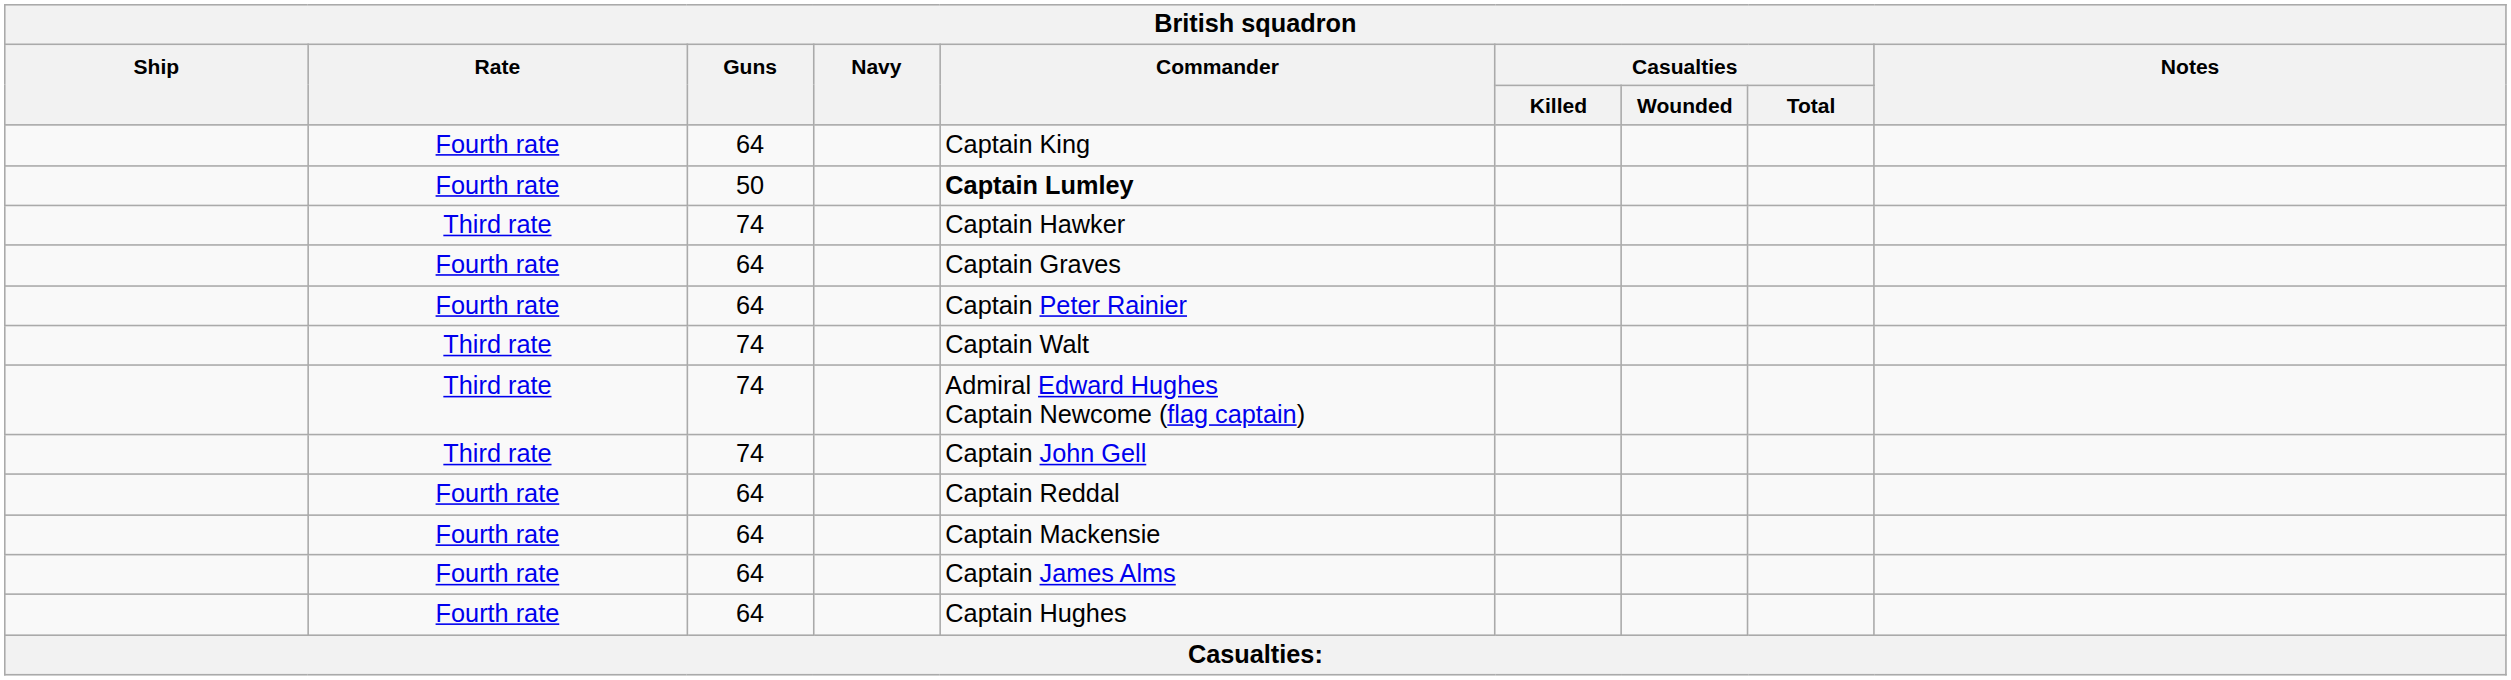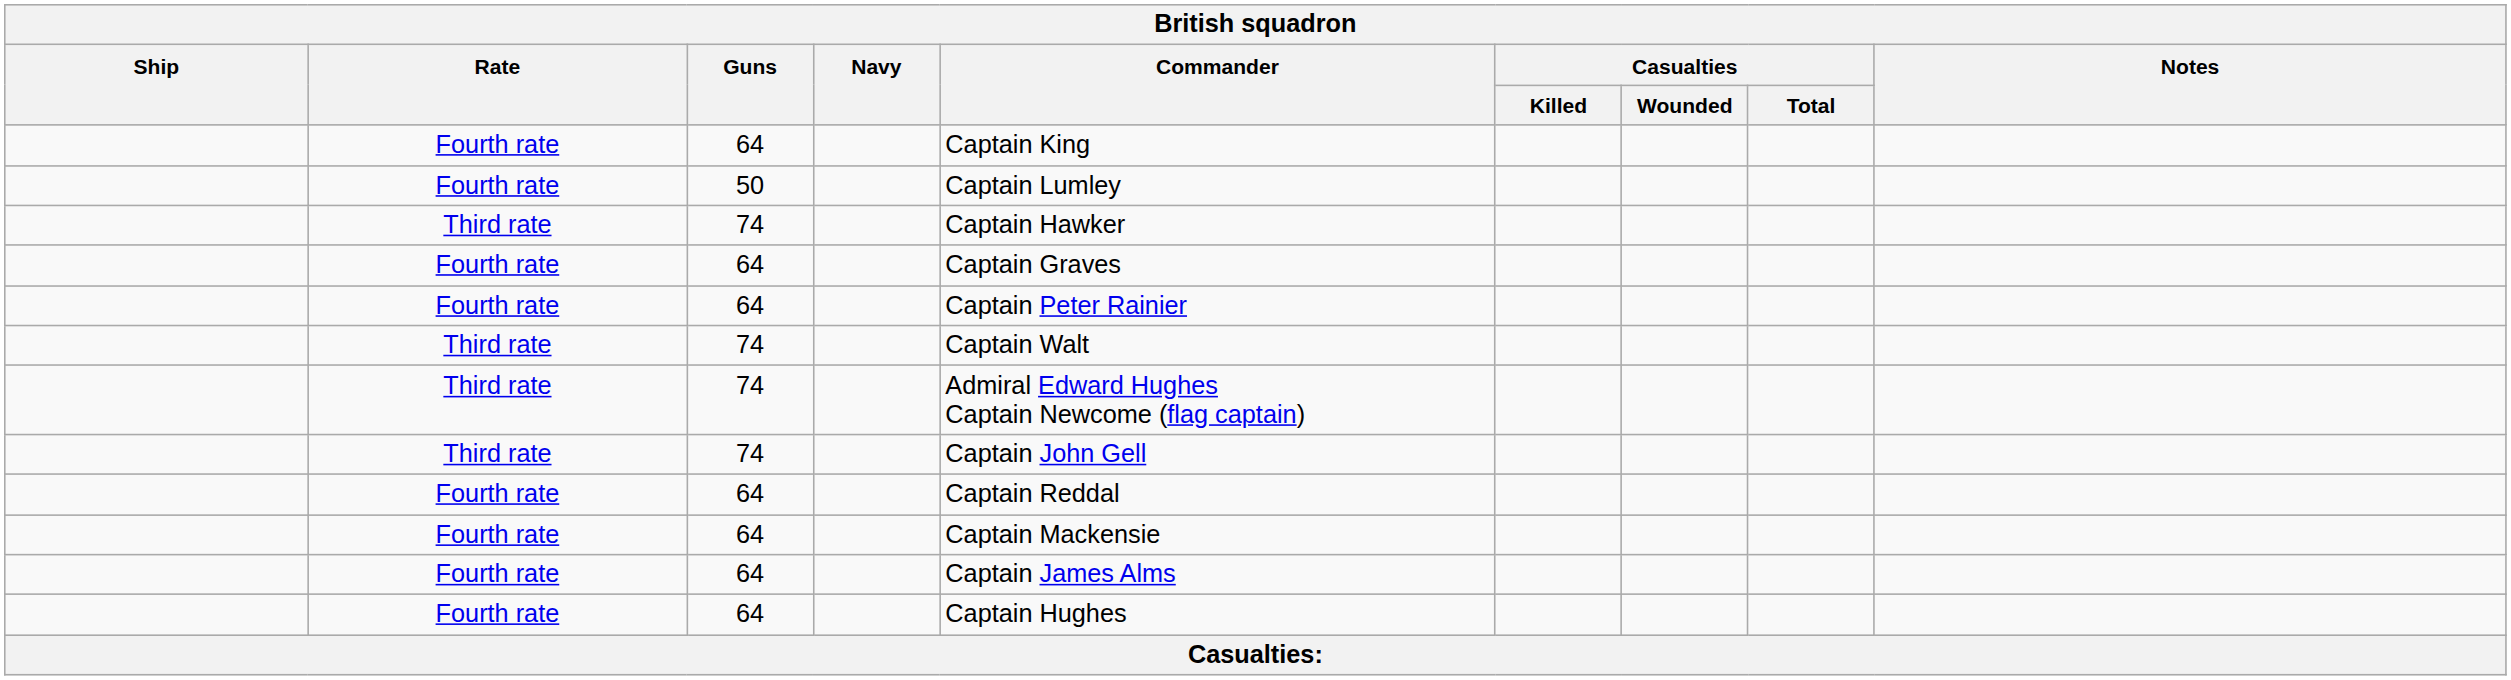(1039, 184) bold -> (1033, 184) normal
